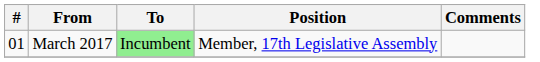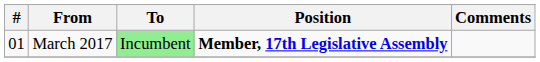(318, 43) normal -> (323, 43) bold
